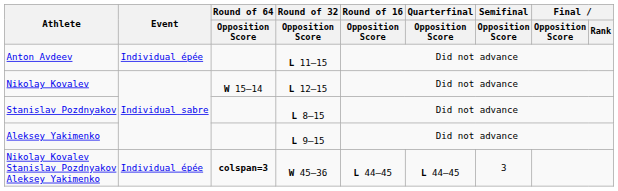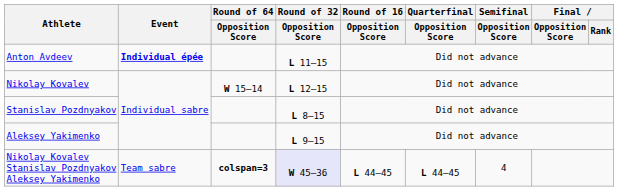(162, 57) normal -> (162, 57) bold
(162, 168) Individual épée -> (148, 168) Team sabre
(308, 173) no background -> (308, 173) lavender background
(504, 168) 3 -> (504, 168) 4
